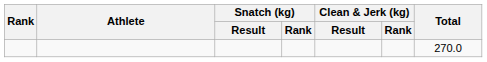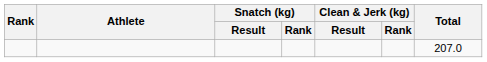(448, 48) 270.0 -> (448, 48) 207.0
